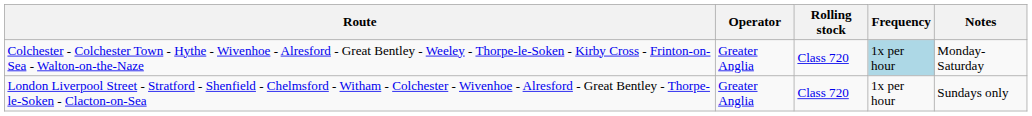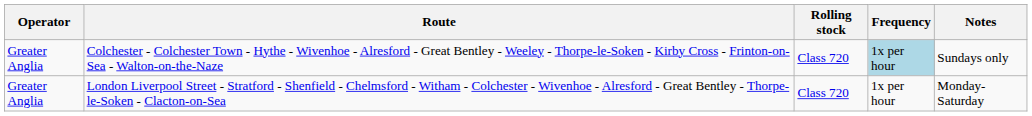columns swapped: (755, 22) <-> (360, 22)
(961, 57) Monday-Saturday -> (973, 57) Sundays only
(973, 93) Sundays only -> (961, 93) Monday-Saturday
